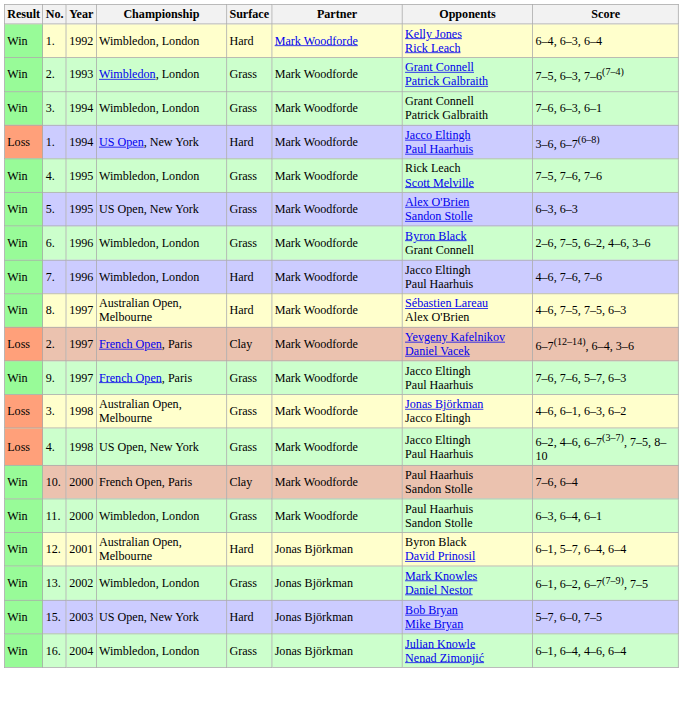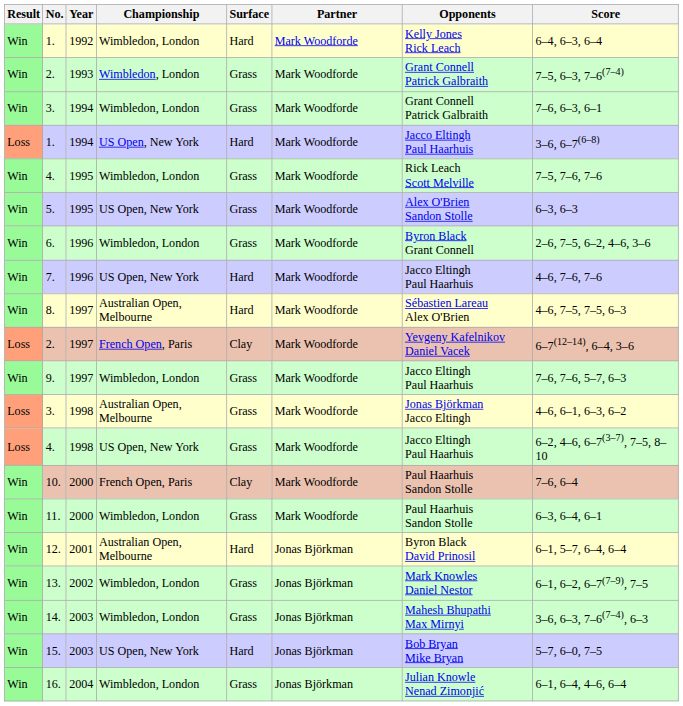(149, 276) Wimbledon, London -> (149, 276) US Open, New York
(146, 377) French Open, Paris -> (149, 377) Wimbledon, London
+ row: (53, 616)
